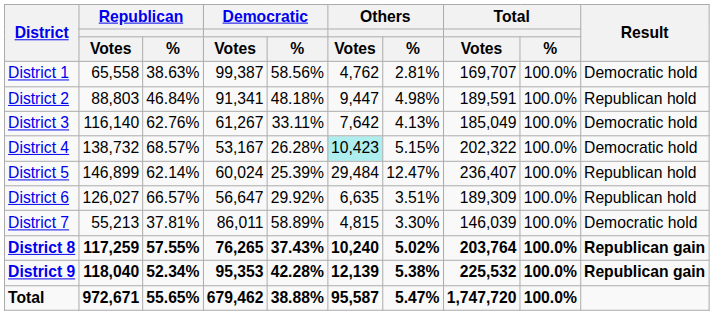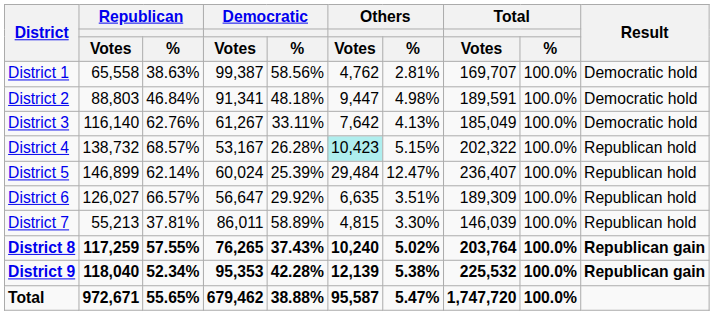(640, 98) Republican hold -> (641, 98) Democratic hold
(641, 148) Democratic hold -> (640, 148) Republican hold
(641, 223) Democratic hold -> (640, 223) Republican hold
